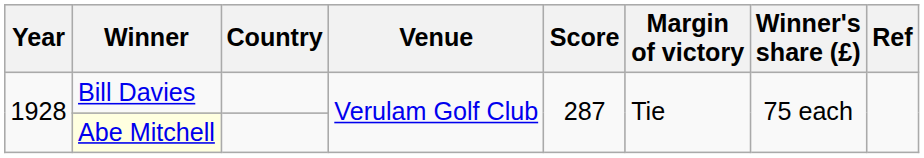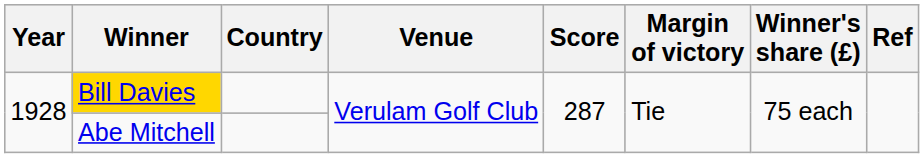(137, 92) no background -> (137, 92) gold background
(146, 132) lightyellow background -> (146, 132) no background
